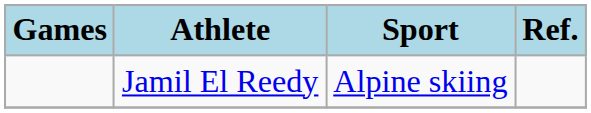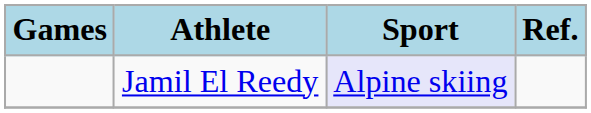(420, 81) no background -> (420, 81) lavender background
